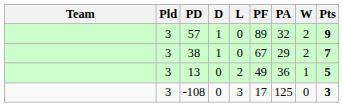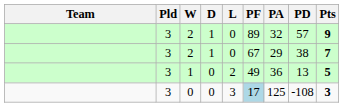columns swapped: (306, 14) <-> (194, 14)
(261, 92) no background -> (254, 92) lightblue background
